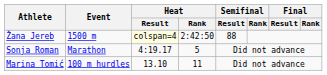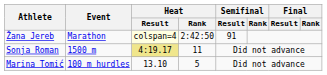(82, 37) 1500 m -> (87, 37) Marathon
(231, 37) 88 -> (231, 37) 91
(87, 50) Marathon -> (82, 50) 1500 m
(155, 50) no background -> (155, 50) khaki background
(197, 50) 5 -> (197, 50) 11
(197, 63) 11 -> (197, 63) 5
